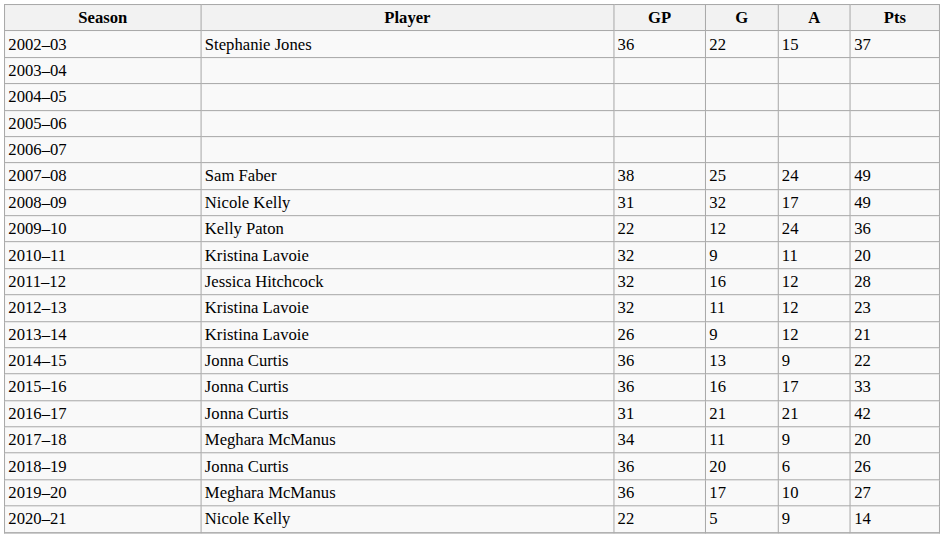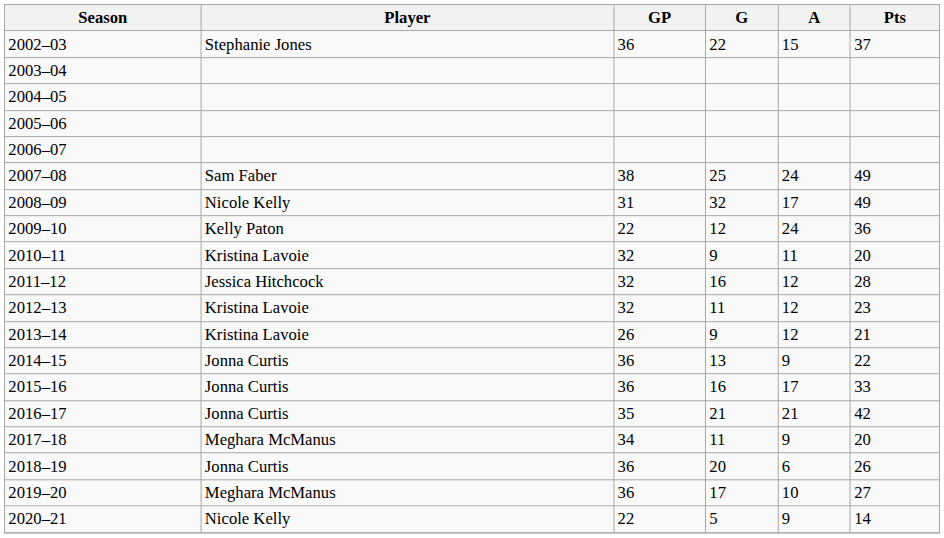(626, 413) 31 -> (626, 413) 35
